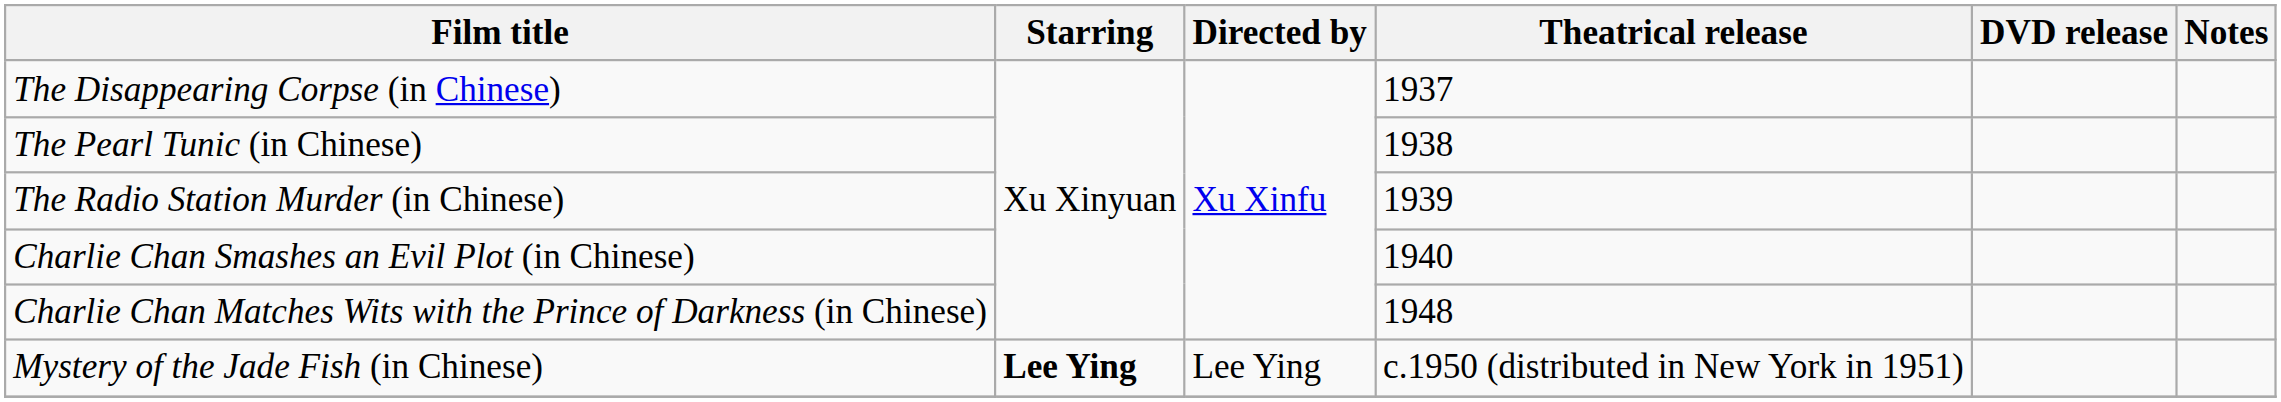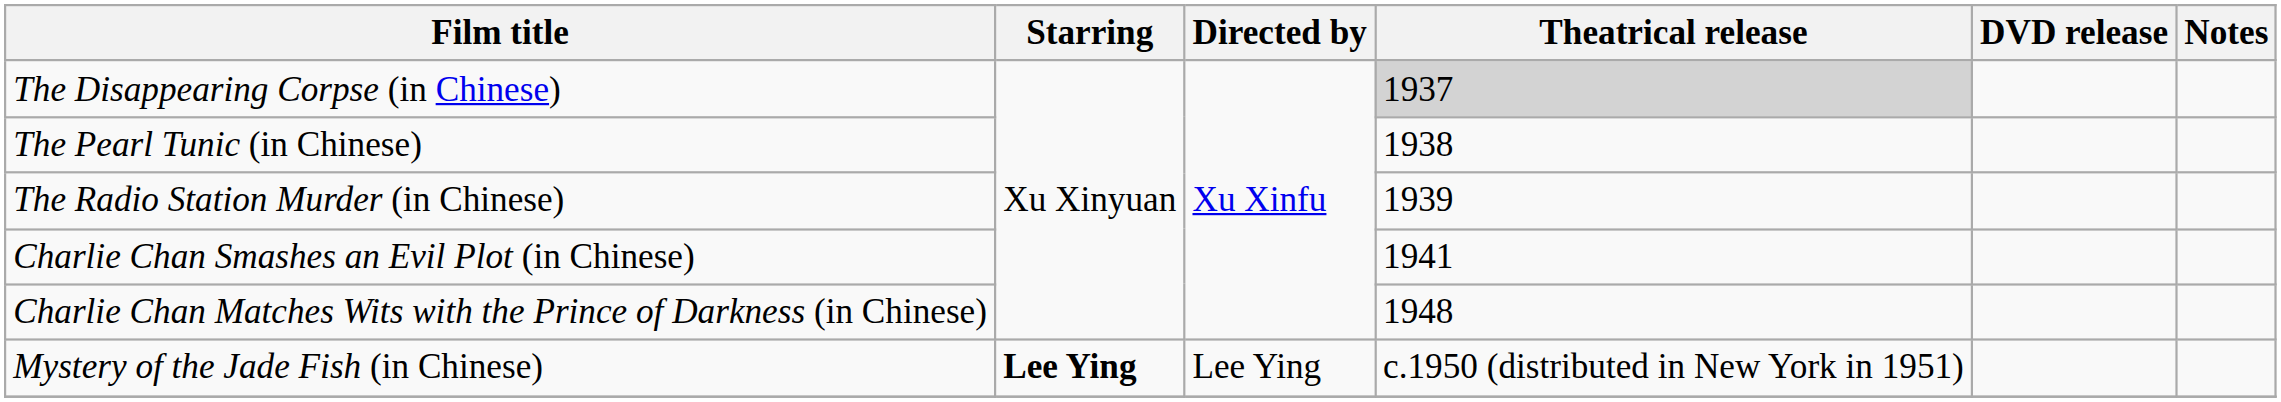(1418, 88) no background -> (1418, 88) lightgrey background
(1418, 255) 1940 -> (1418, 255) 1941
